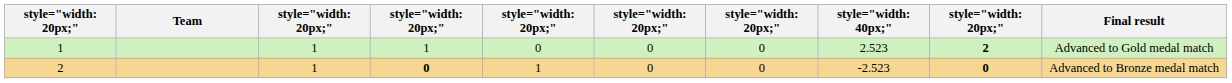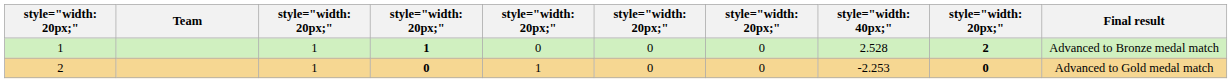(426, 48) normal -> (426, 48) bold
(874, 48) 2.523 -> (874, 48) 2.528
(1134, 48) Advanced to Gold medal match -> (1134, 48) Advanced to Bronze medal match
(874, 68) -2.523 -> (874, 68) -2.253
(1134, 68) Advanced to Bronze medal match -> (1134, 68) Advanced to Gold medal match
